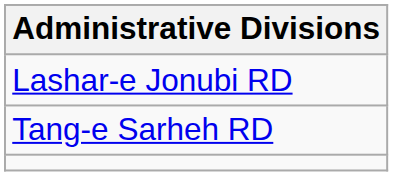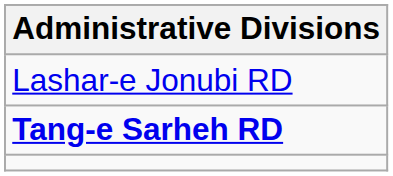(143, 129) normal -> (148, 129) bold
